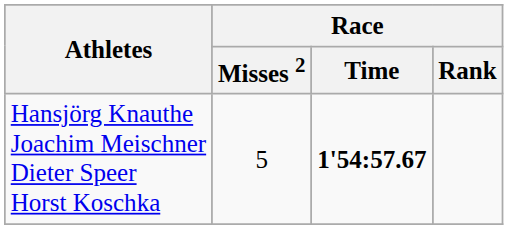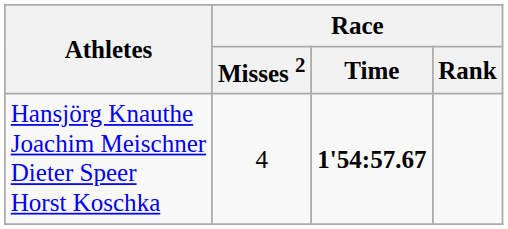(262, 159) 5 -> (262, 159) 4
